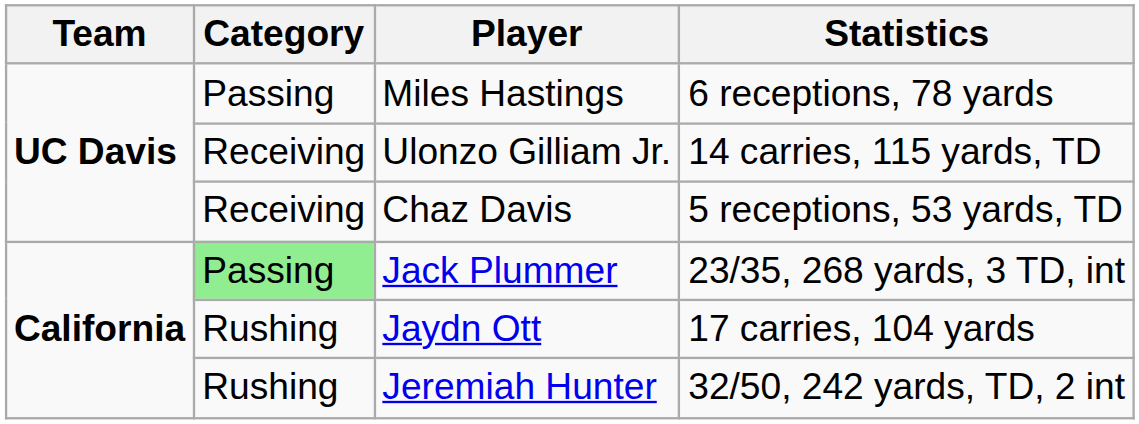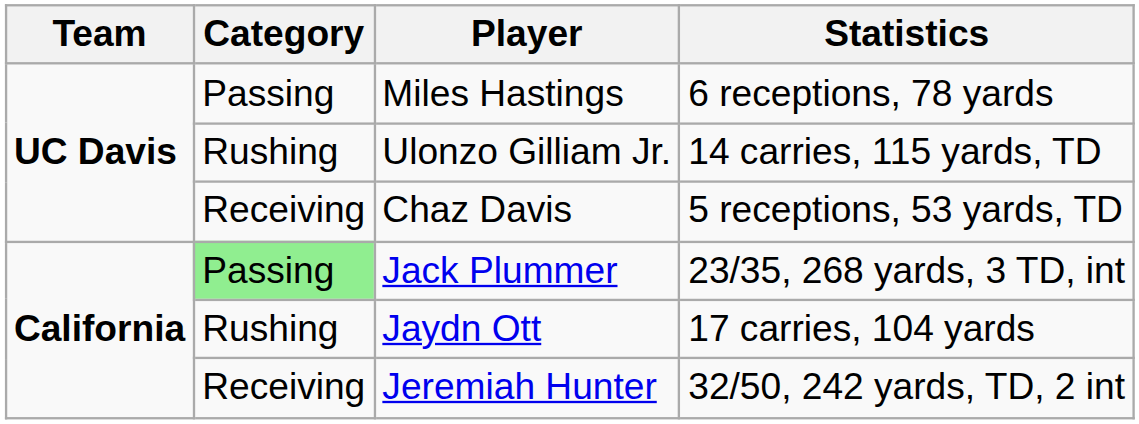(284, 151) Receiving -> (270, 151) Rushing
(270, 387) Rushing -> (284, 387) Receiving
